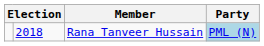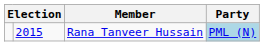(29, 32) 2018 -> (29, 32) 2015
